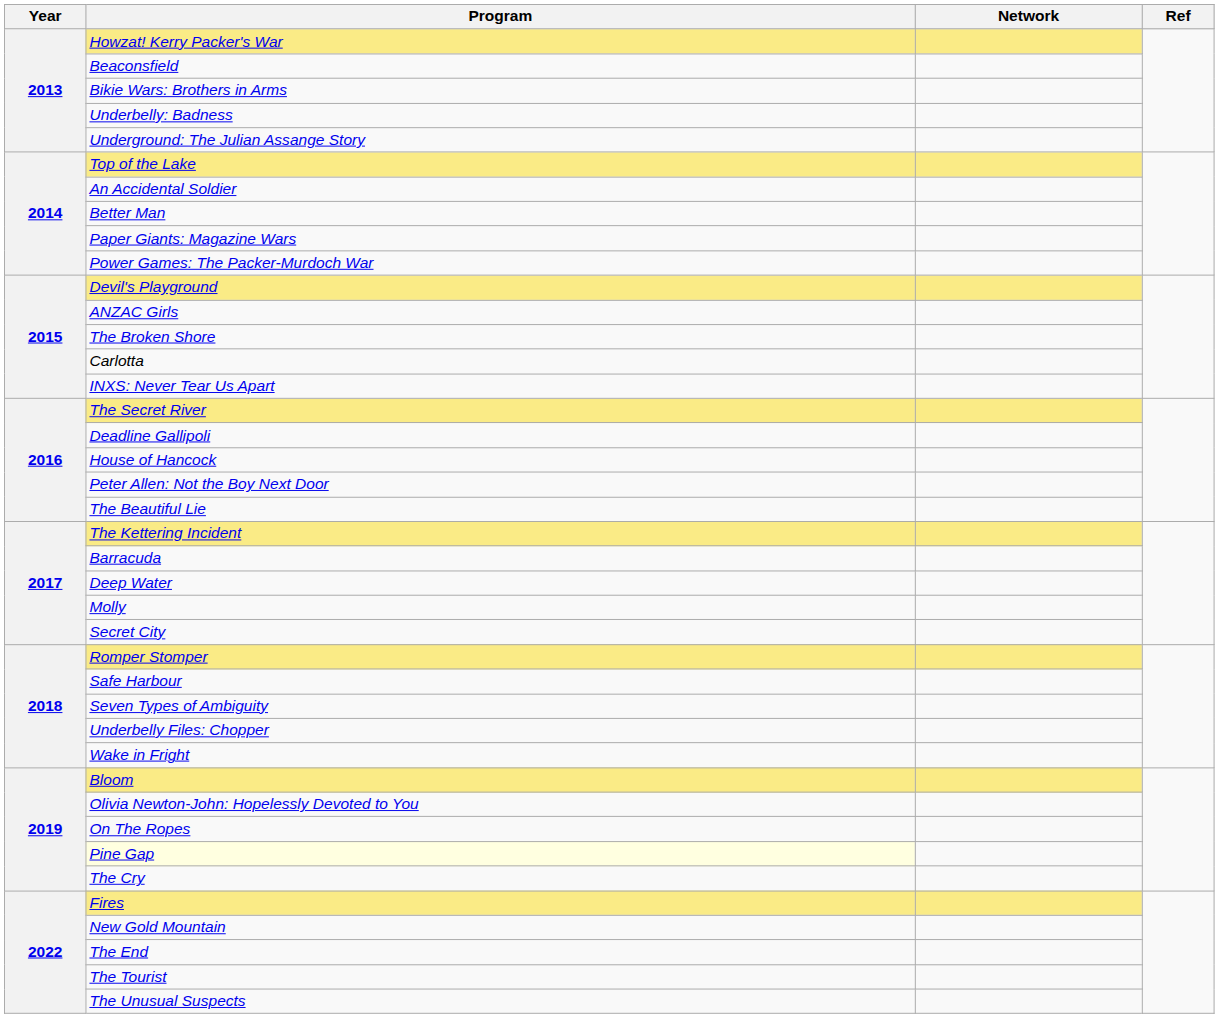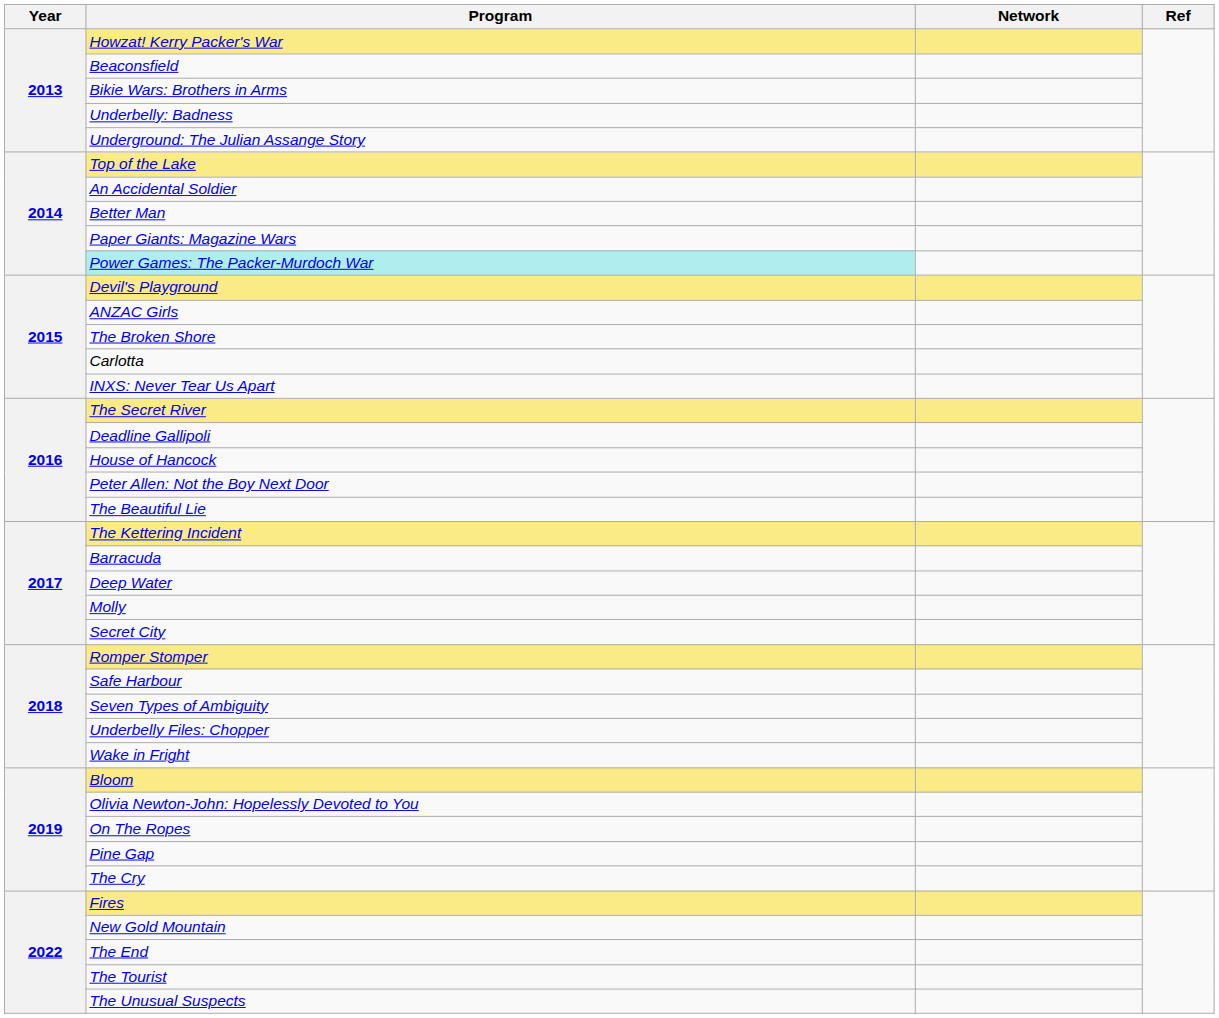(231, 262) no background -> (231, 262) paleturquoise background
(122, 853) lightyellow background -> (122, 853) no background
